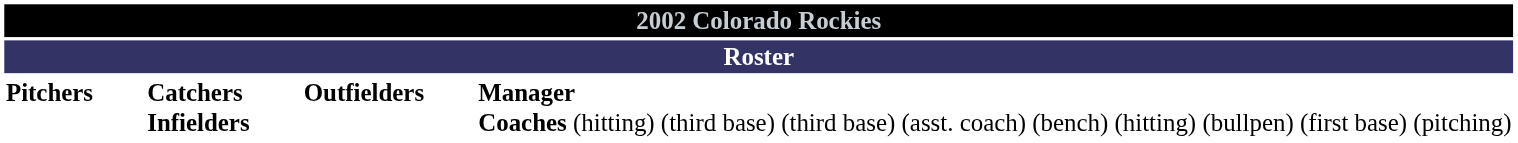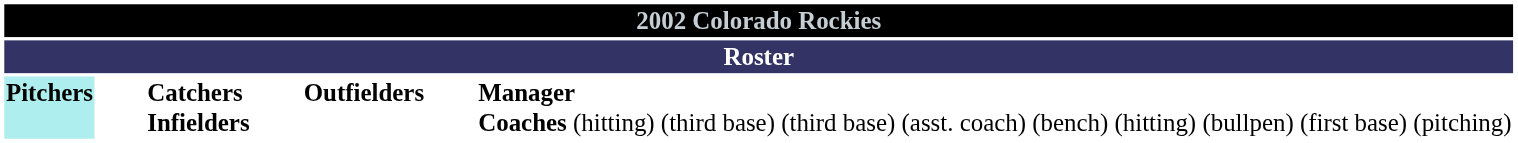(49, 92) no background -> (49, 92) paleturquoise background
